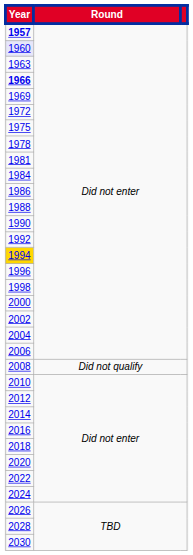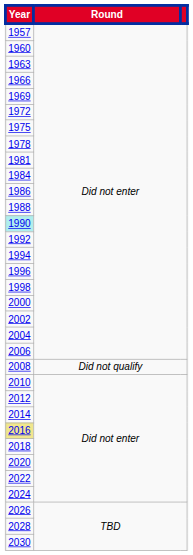(19, 33) bold -> (19, 33) normal
(19, 49) lavender background -> (19, 49) no background
(19, 81) bold -> (19, 81) normal
(19, 224) no background -> (19, 224) paleturquoise background
(19, 256) gold background -> (19, 256) no background
(19, 431) no background -> (19, 431) khaki background
